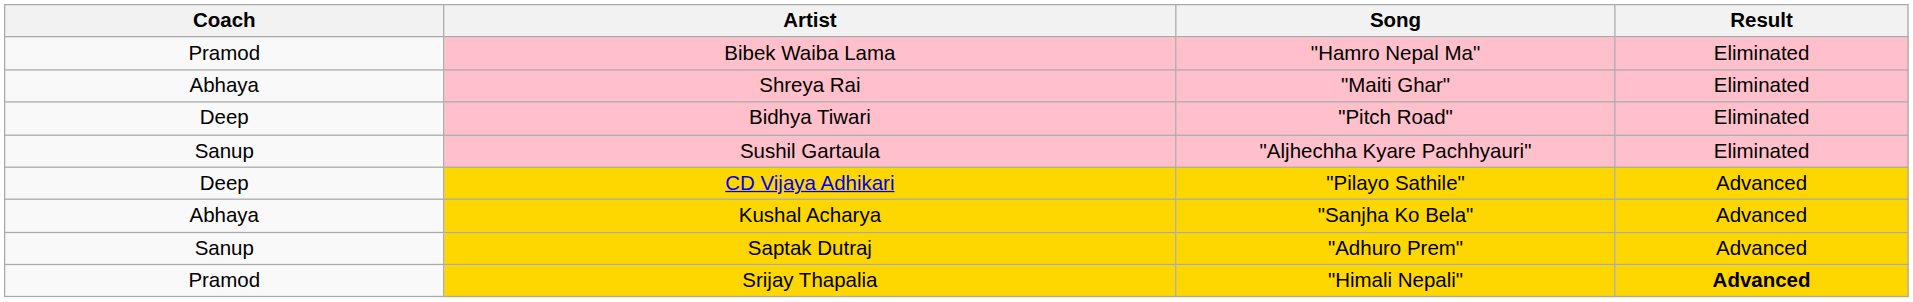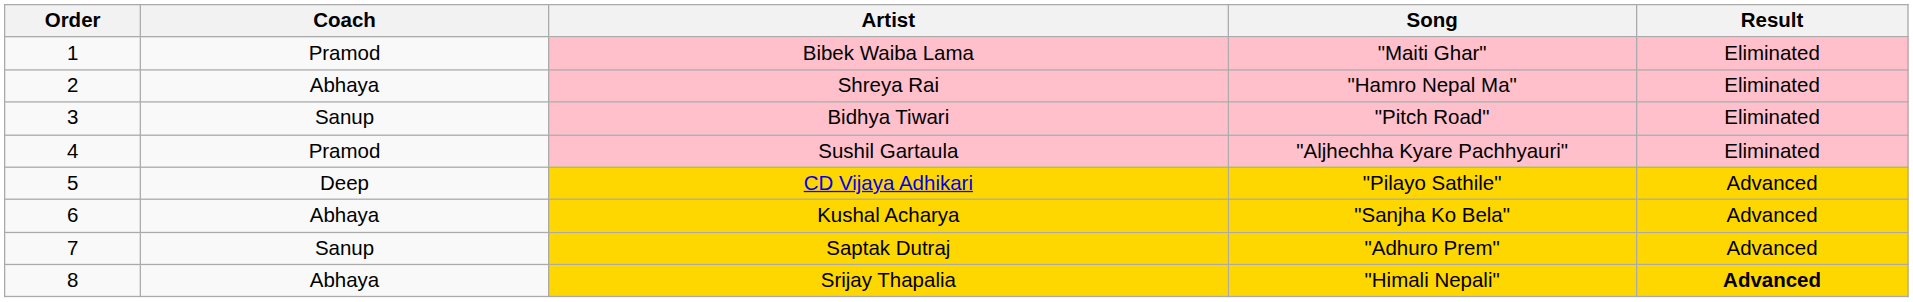+ column: (73, 20)
(1396, 53) "Hamro Nepal Ma" -> (1432, 53) "Maiti Ghar"
(1396, 85) "Maiti Ghar" -> (1432, 85) "Hamro Nepal Ma"
(224, 118) Deep -> (345, 118) Sanup
(224, 150) Sanup -> (344, 150) Pramod
(224, 280) Pramod -> (345, 280) Abhaya
